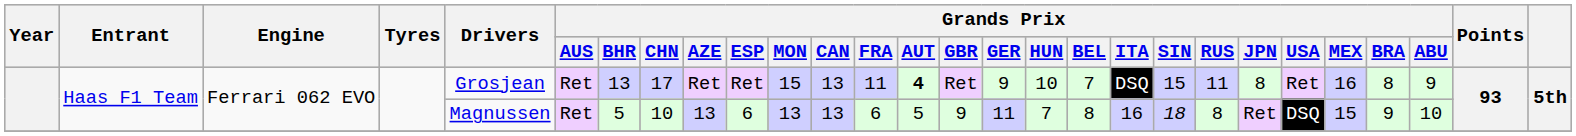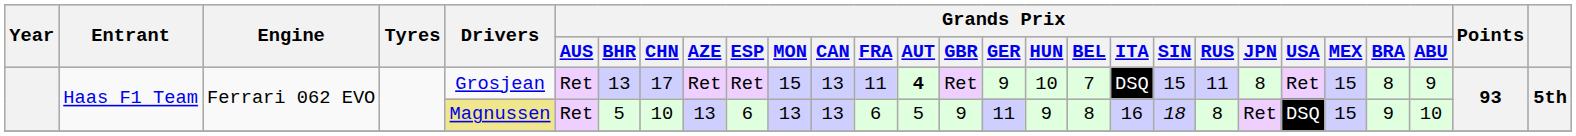(1346, 83) 16 -> (1346, 83) 15
(500, 115) no background -> (500, 115) khaki background
(1046, 115) 7 -> (1046, 115) 9
